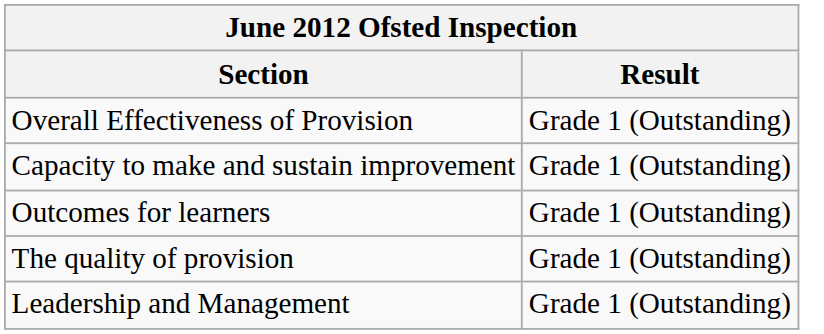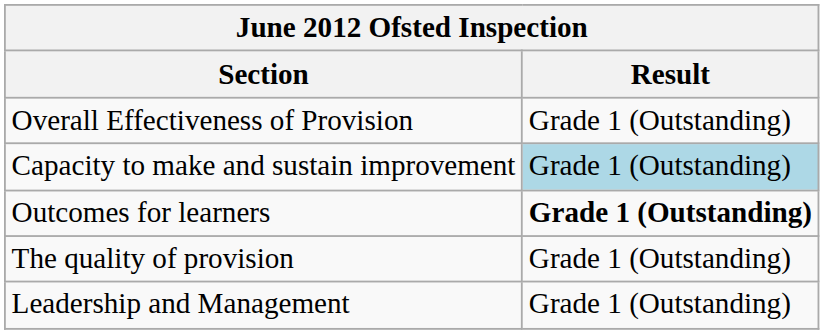(660, 166) no background -> (660, 166) lightblue background
(660, 212) normal -> (670, 212) bold
